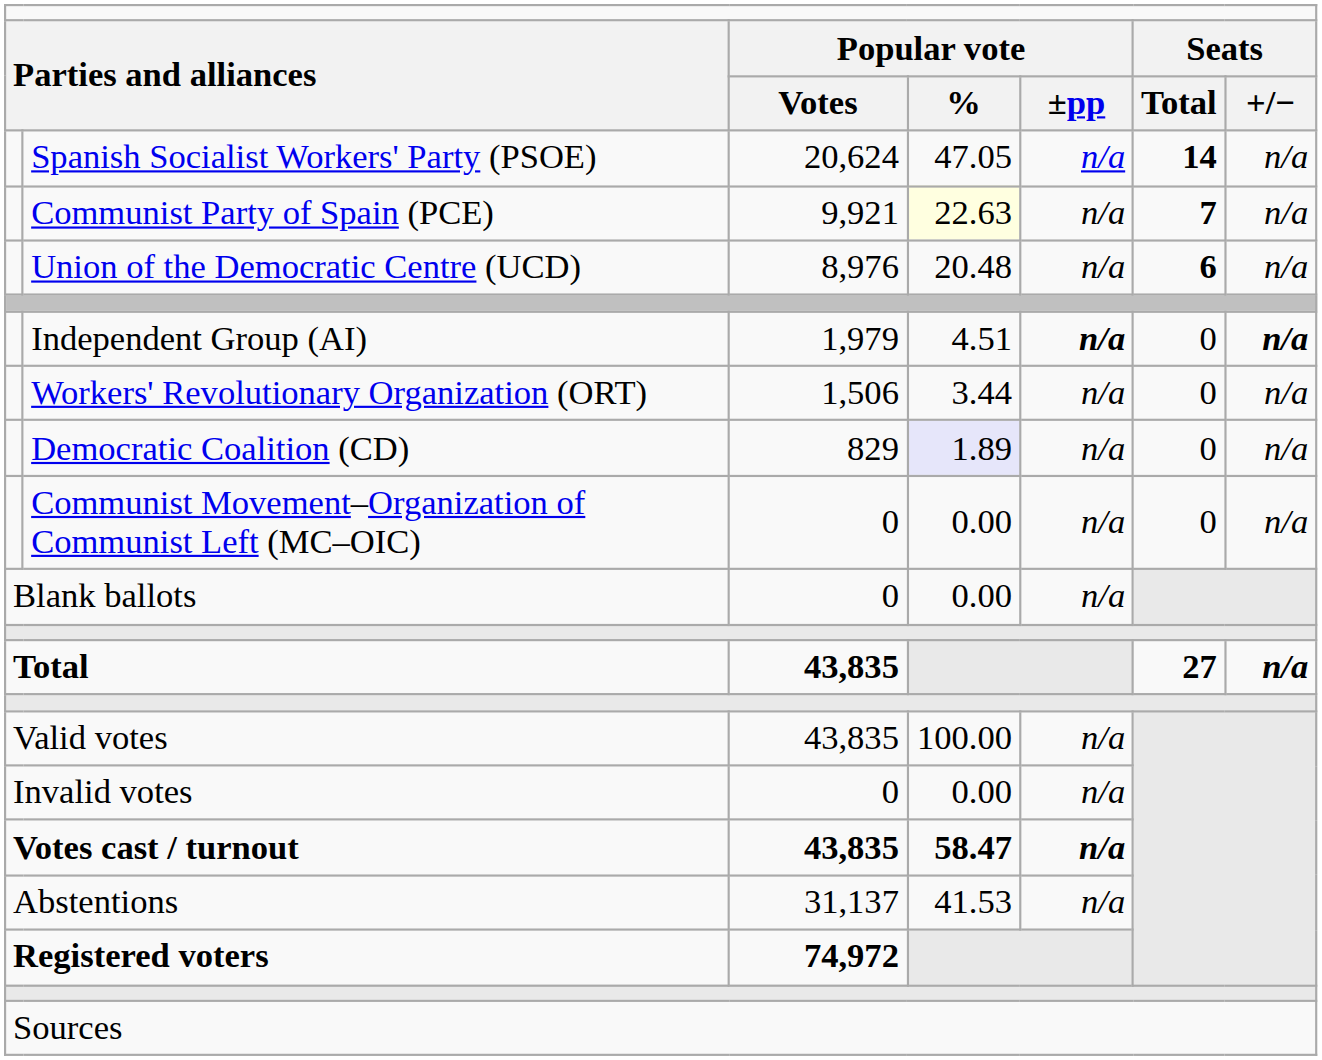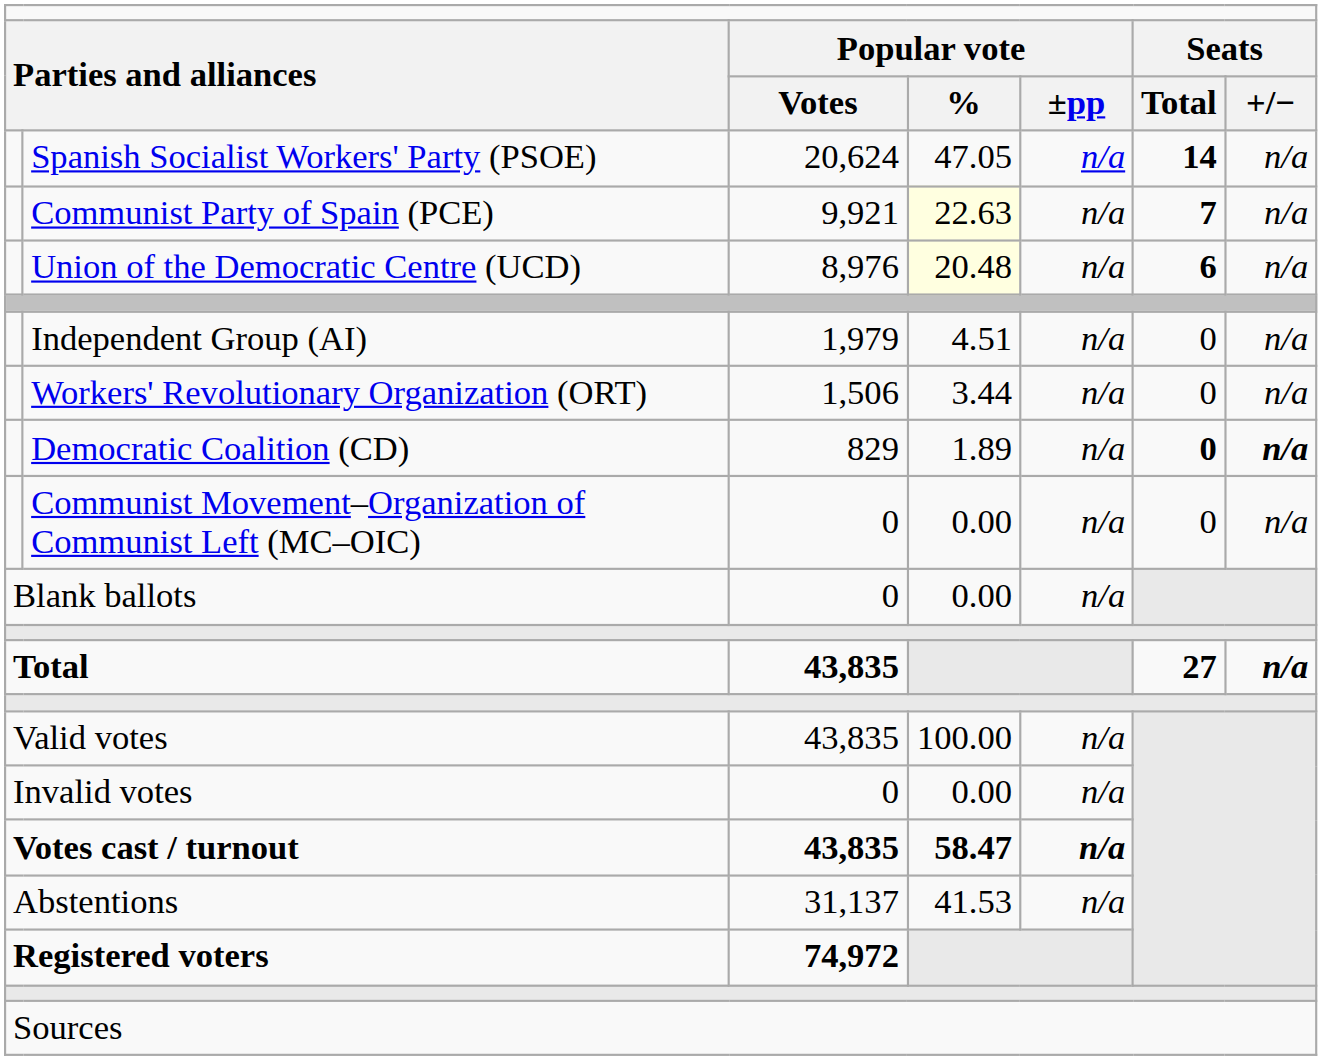(973, 267) no background -> (973, 267) lightyellow background
(1102, 337) bold -> (1103, 337) normal
(1285, 337) bold -> (1286, 337) normal
(982, 447) lavender background -> (982, 447) no background
(1208, 447) normal -> (1208, 447) bold
(1286, 447) normal -> (1285, 447) bold
